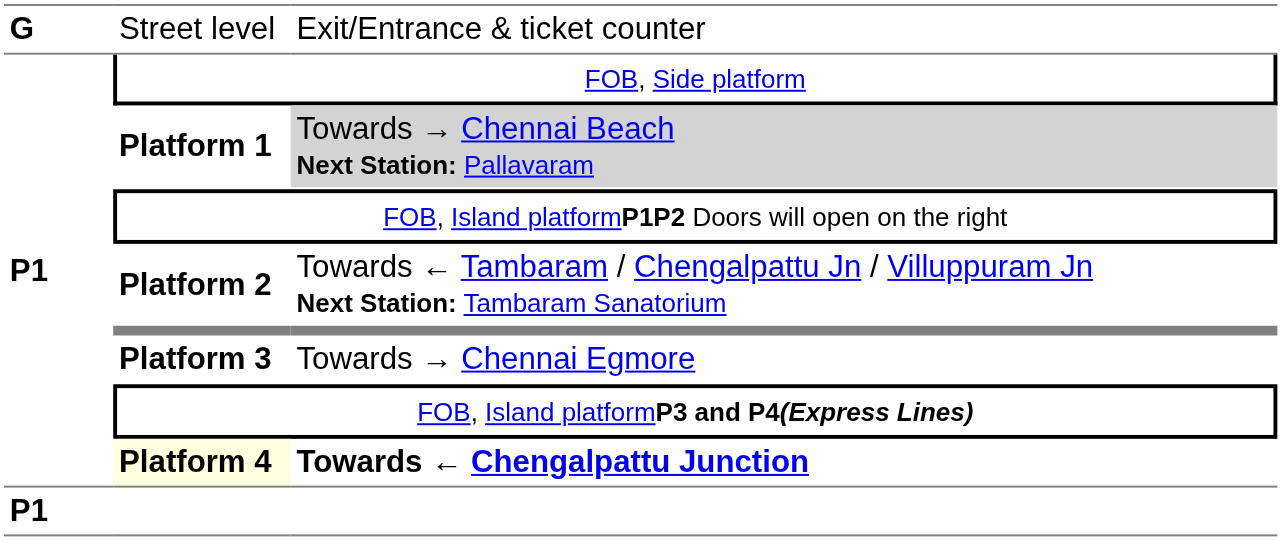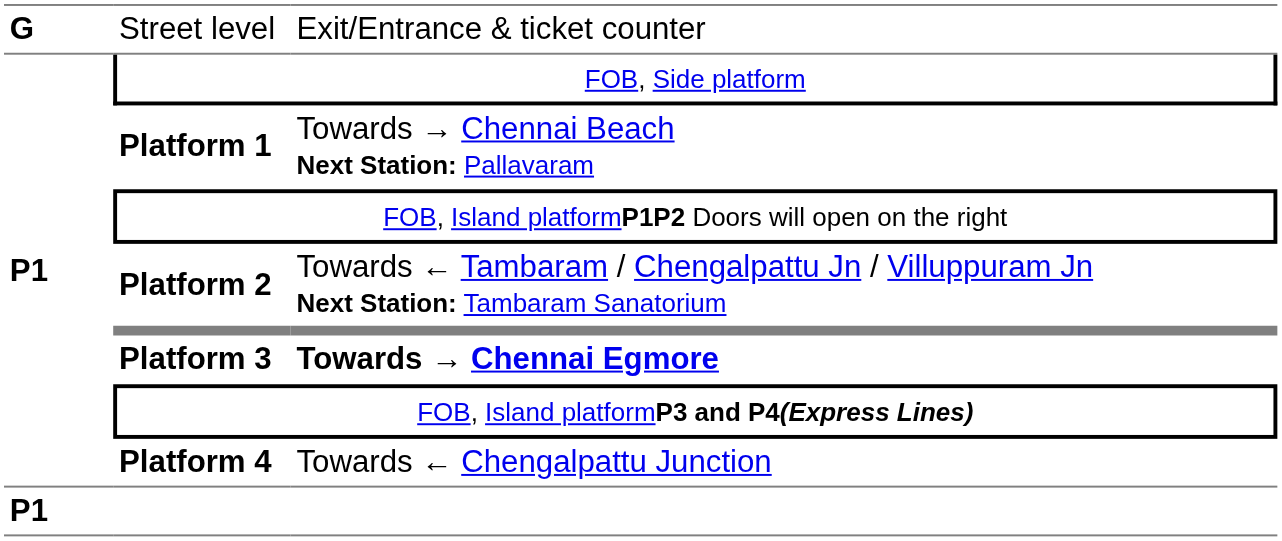(486, 145) lightgrey background -> (486, 145) no background
(496, 358) normal -> (508, 358) bold
(195, 461) lightyellow background -> (195, 461) no background
(553, 461) bold -> (534, 461) normal
